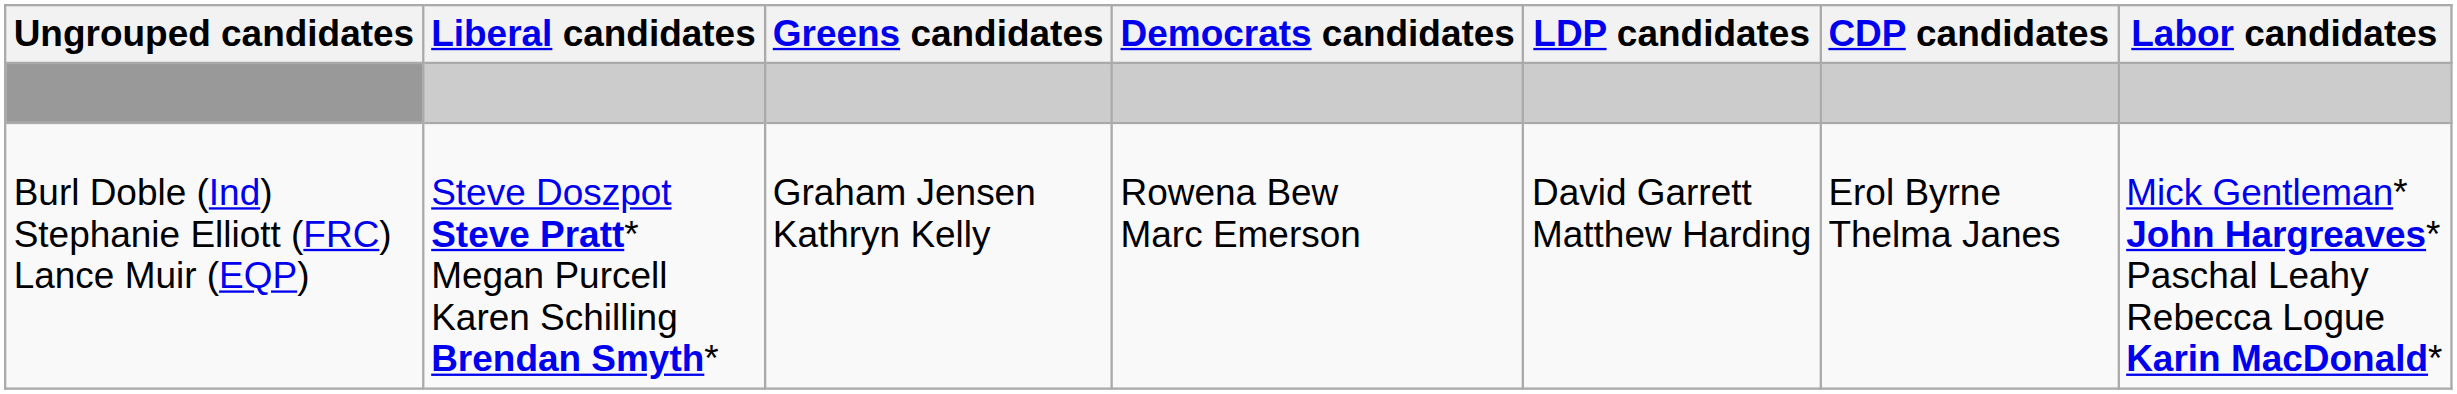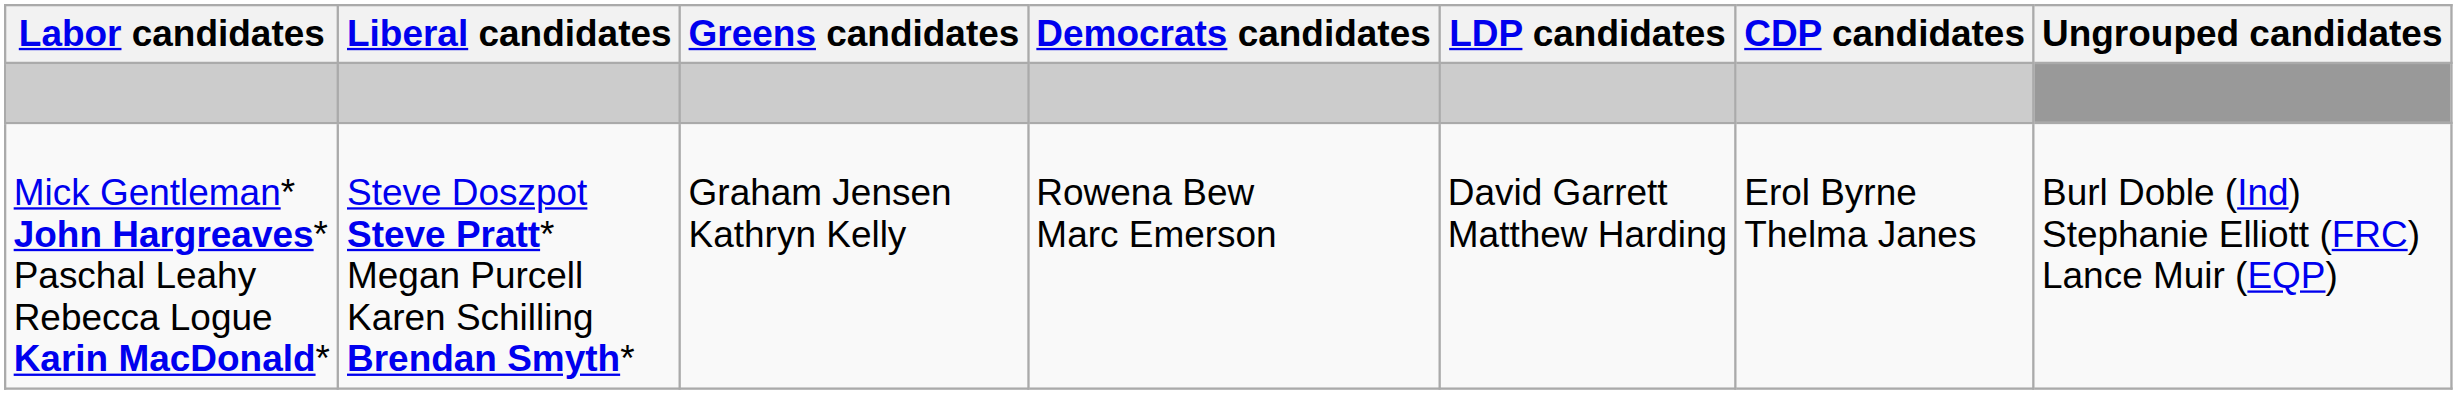columns swapped: (2284, 33) <-> (214, 33)
